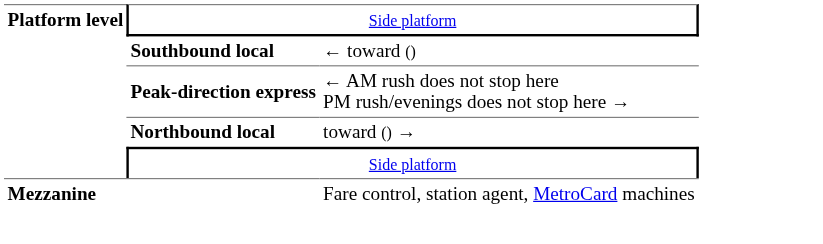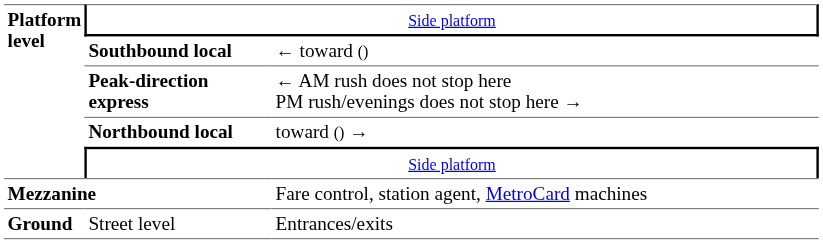+ row: (132, 223)
